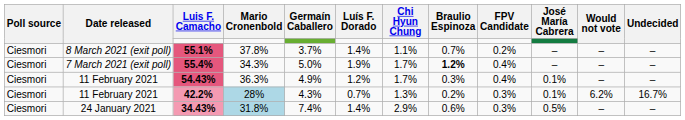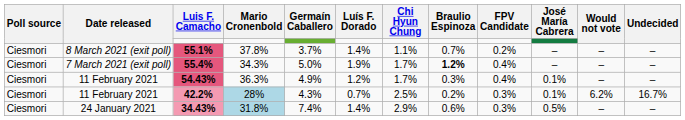(405, 94) 1.3% -> (405, 94) 2.5%
